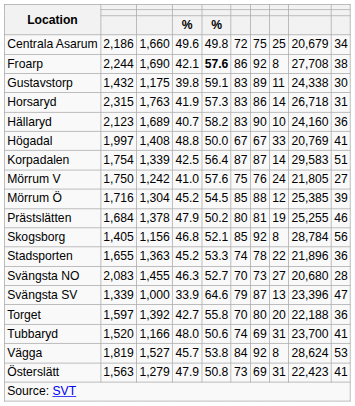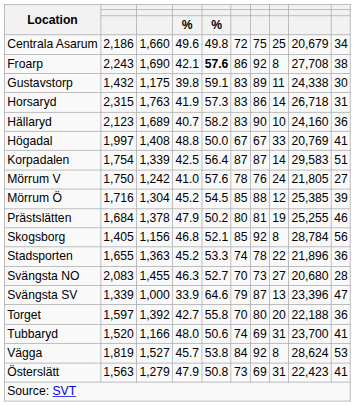(119, 63) 2,244 -> (119, 63) 2,243
(241, 179) 75 -> (241, 179) 78
